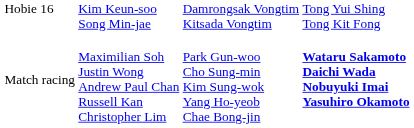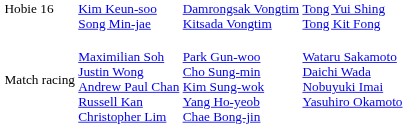(356, 79) bold -> (352, 79) normal
